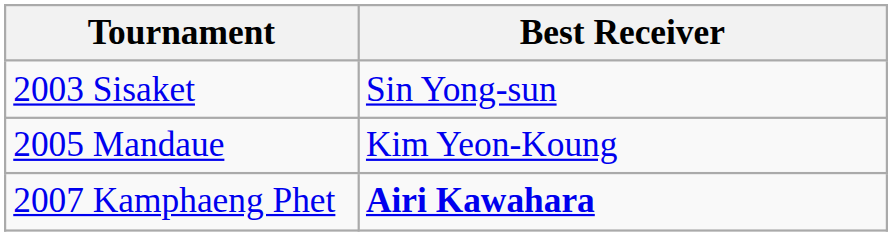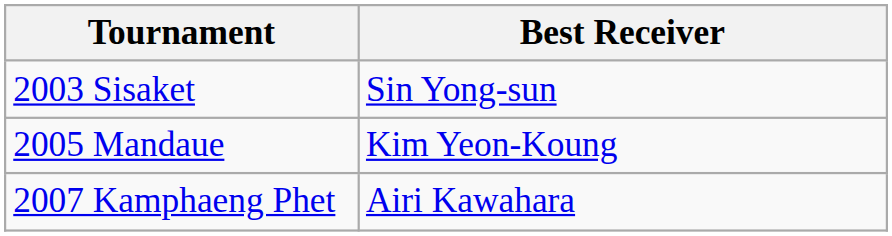(480, 200) bold -> (471, 200) normal
